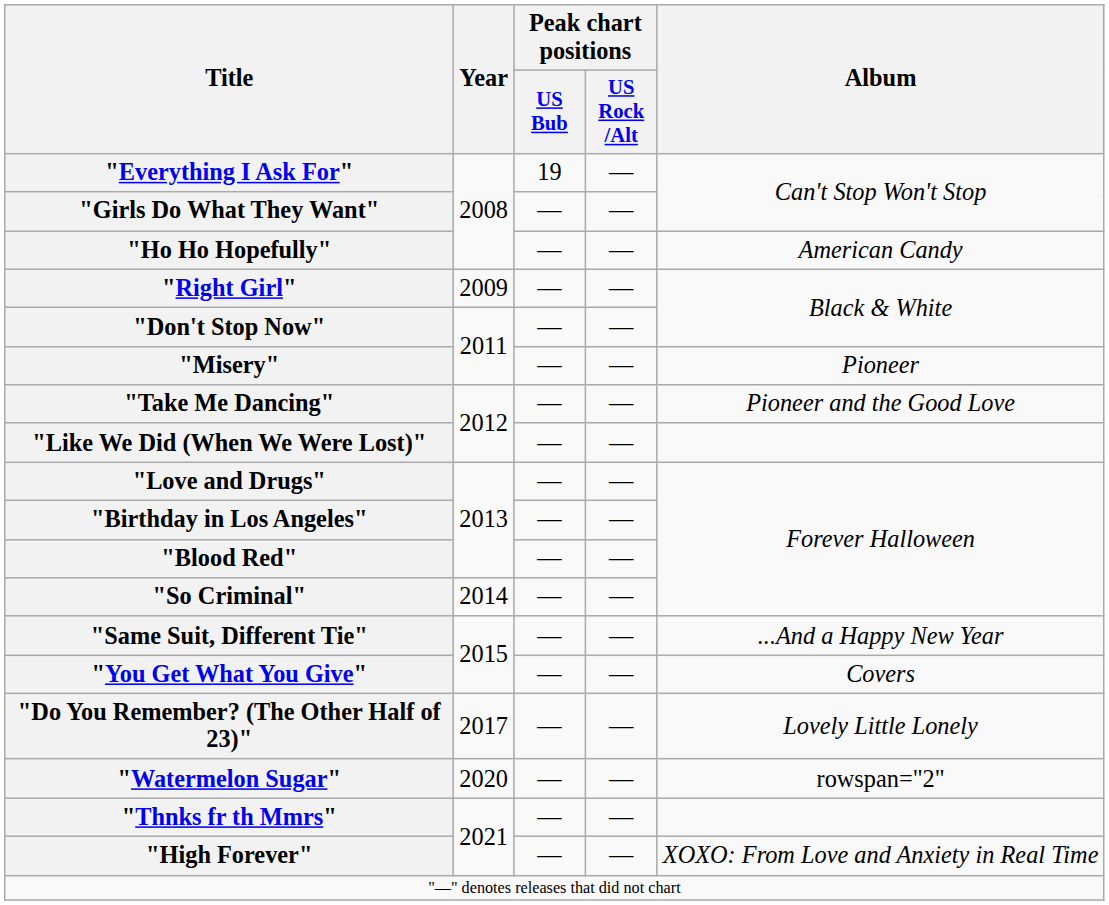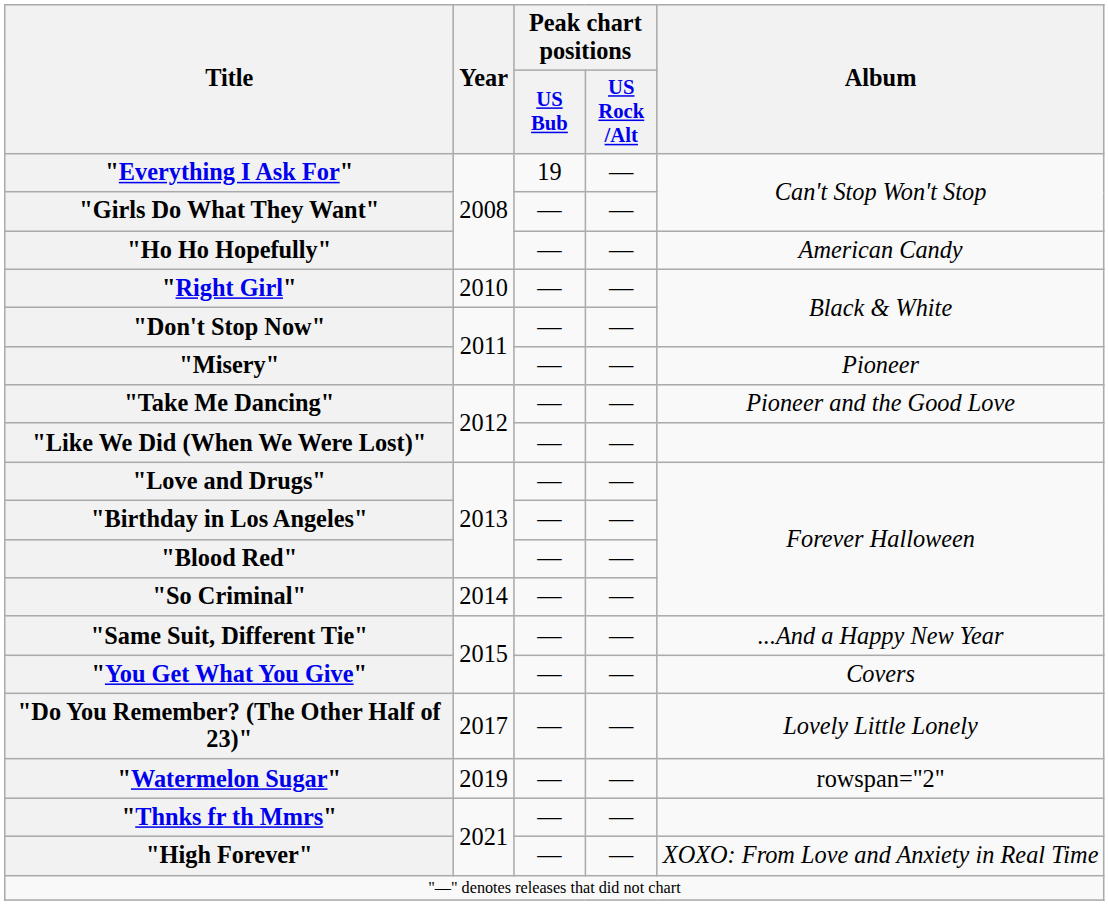(484, 288) 2009 -> (484, 288) 2010
(484, 778) 2020 -> (484, 778) 2019
